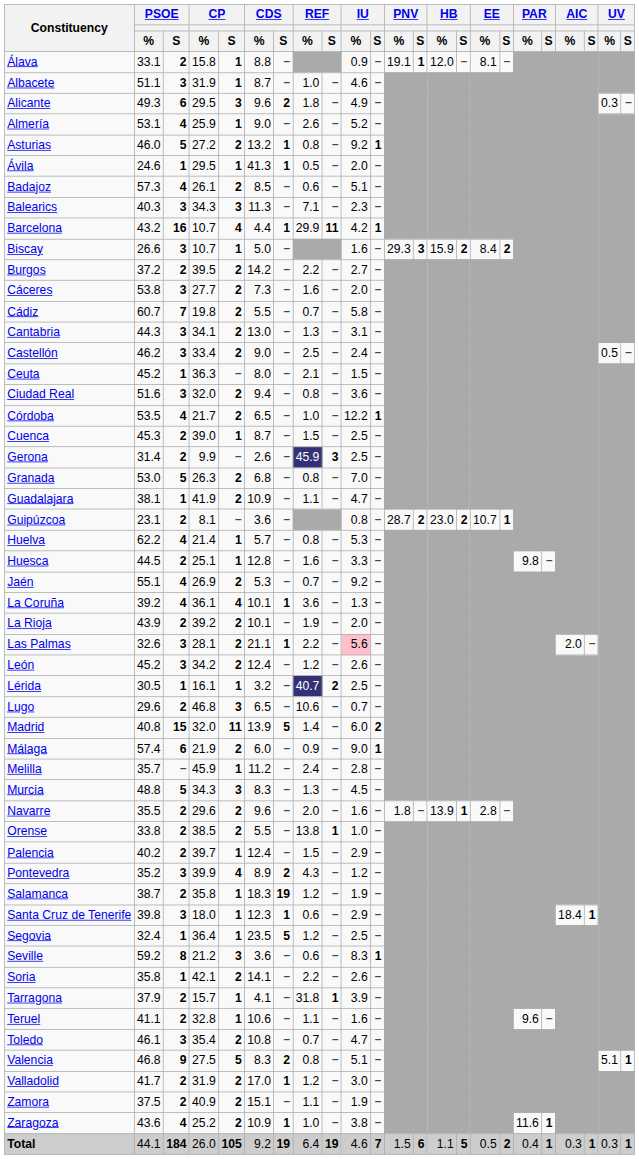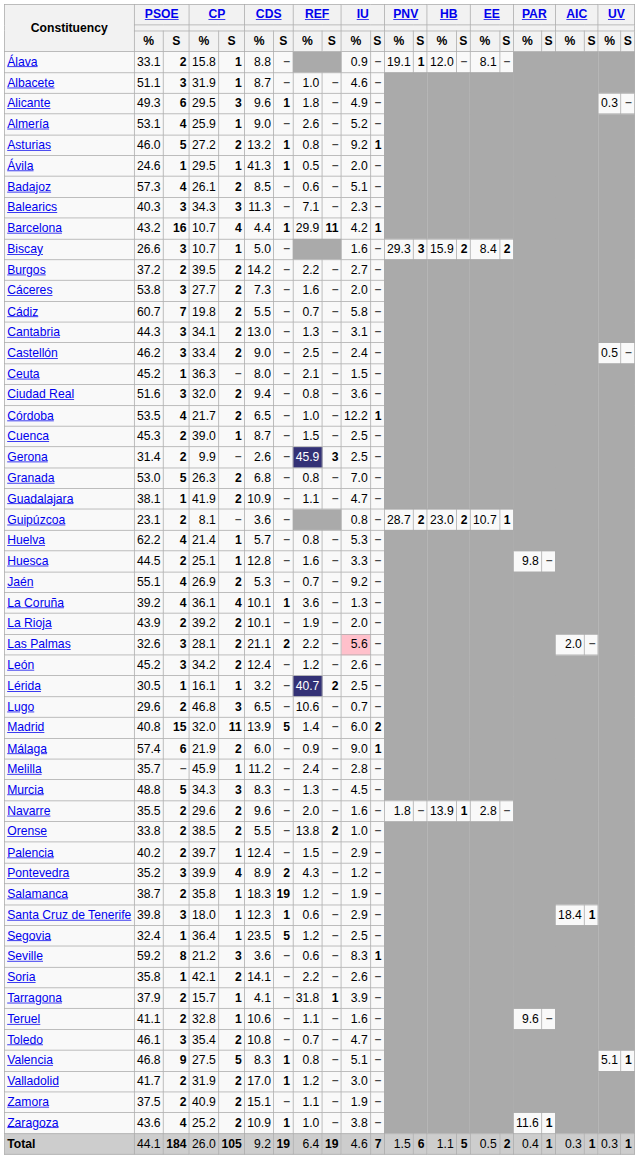(287, 103) 2 -> (287, 103) 1
(287, 644) 1 -> (287, 644) 2
(335, 831) 1 -> (335, 831) 2
(287, 1060) 2 -> (287, 1060) 1
